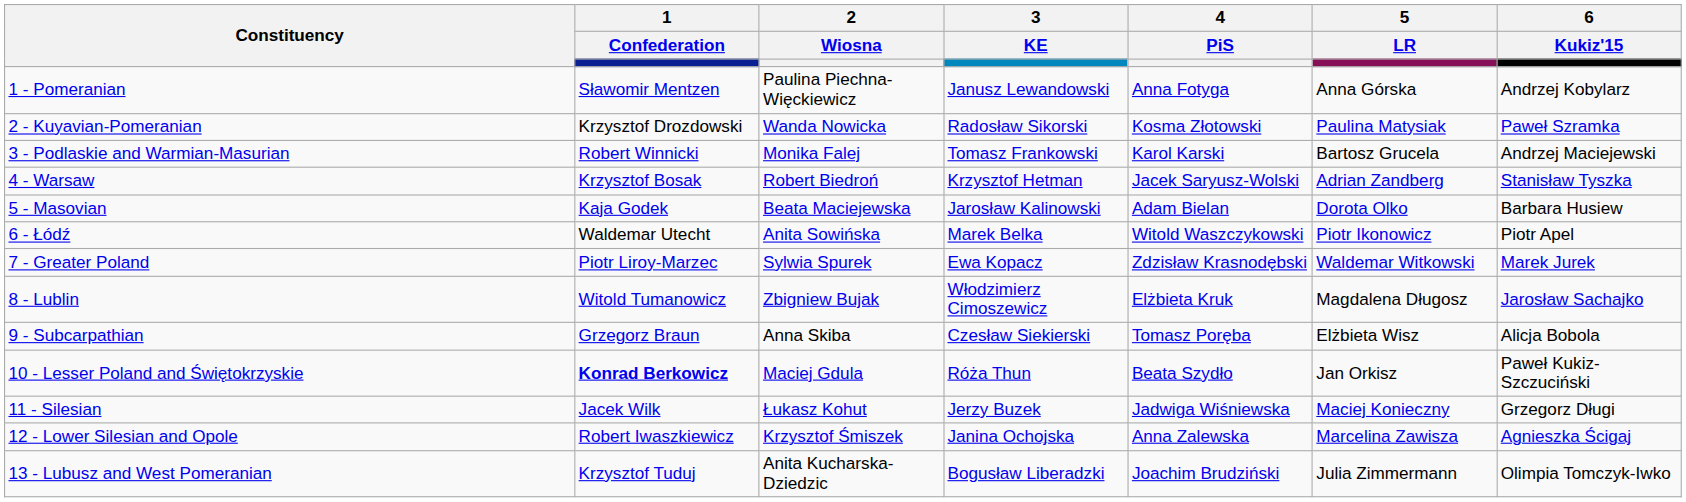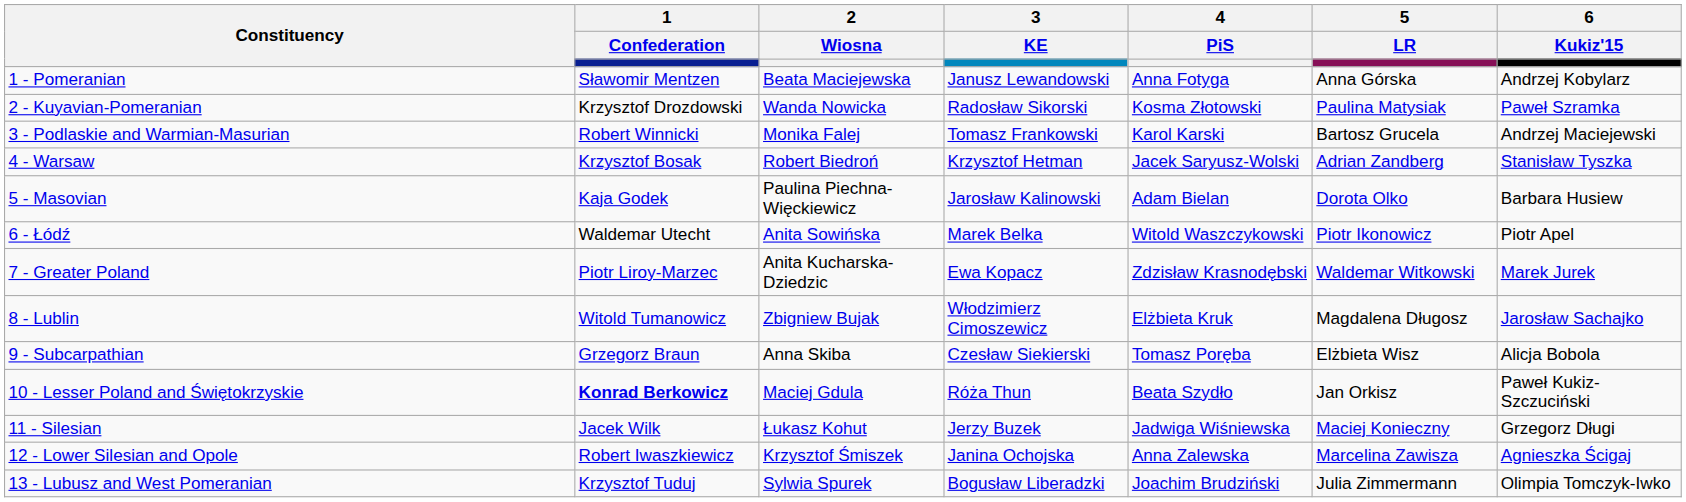(828, 89) Paulina Piechna-Więckiewicz -> (837, 80) Beata Maciejewska
(837, 208) Beata Maciejewska -> (828, 198) Paulina Piechna-Więckiewicz
(817, 262) Sylwia Spurek -> (828, 272) Anita Kucharska-Dziedzic
(828, 473) Anita Kucharska-Dziedzic -> (817, 483) Sylwia Spurek
